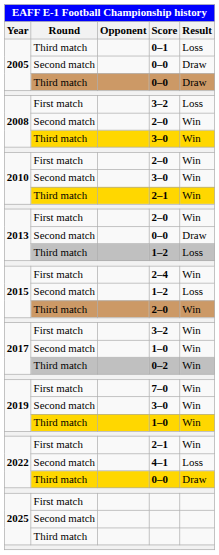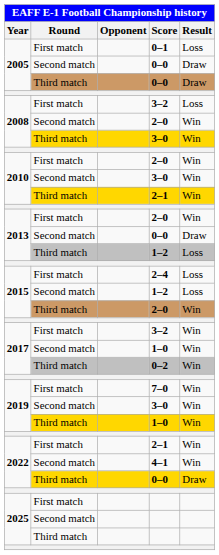(60, 47) Third match -> (58, 47) First match
(191, 274) Win -> (193, 274) Loss
(193, 462) Loss -> (191, 462) Win
